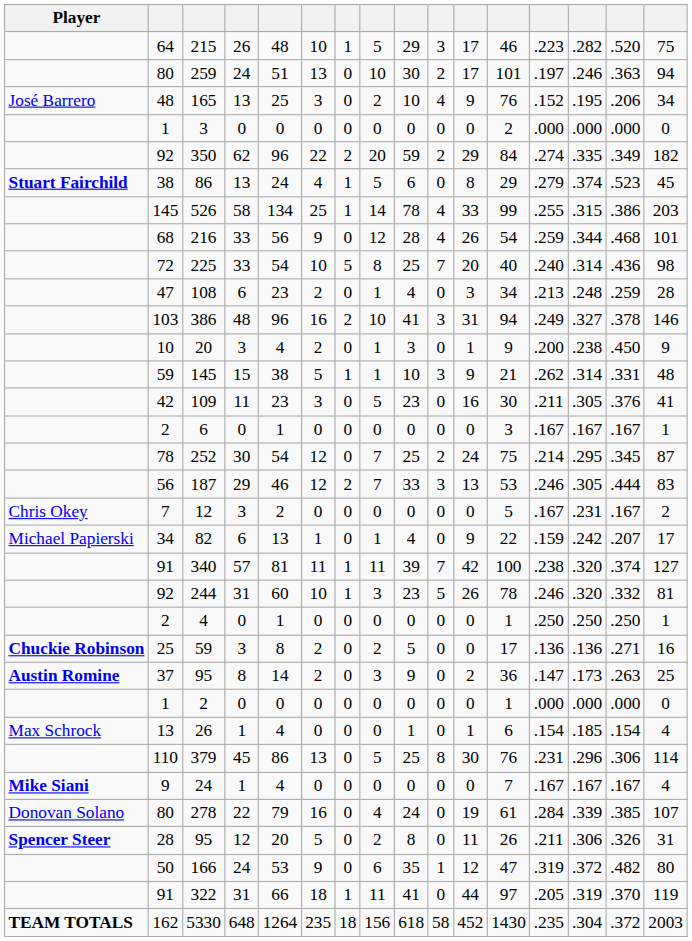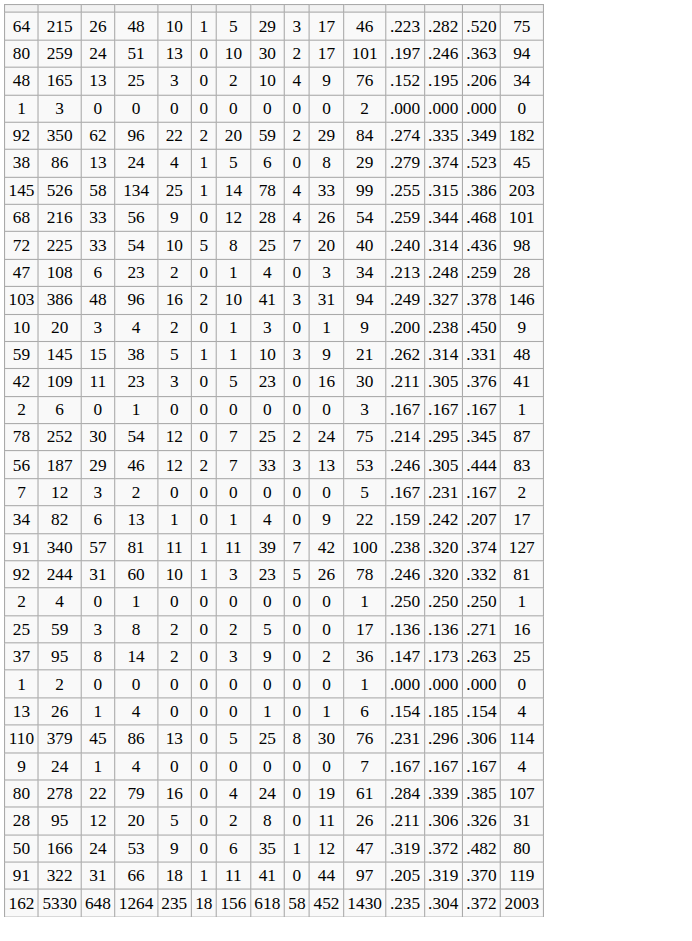- column: (76, 18)
